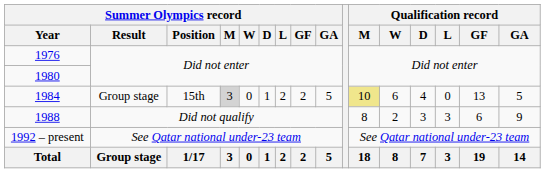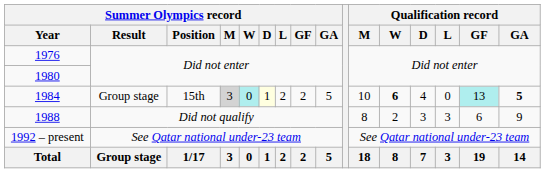(249, 96) no background -> (249, 96) paleturquoise background
(267, 96) no background -> (267, 96) lightyellow background
(364, 96) khaki background -> (364, 96) no background
(395, 96) normal -> (395, 96) bold
(479, 96) no background -> (479, 96) paleturquoise background
(519, 96) normal -> (519, 96) bold
